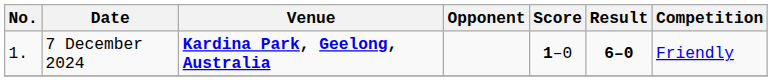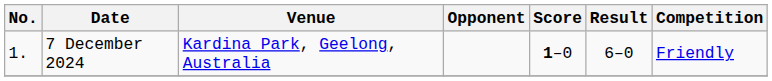(290, 54) bold -> (290, 54) normal
(619, 54) bold -> (619, 54) normal
